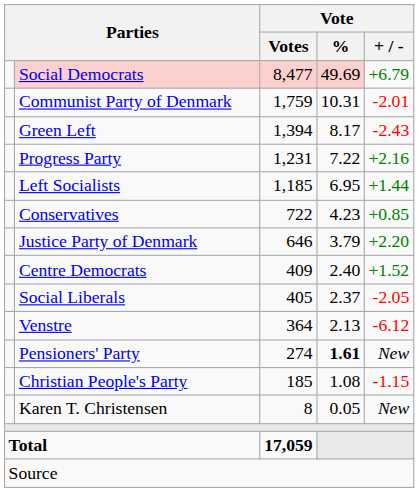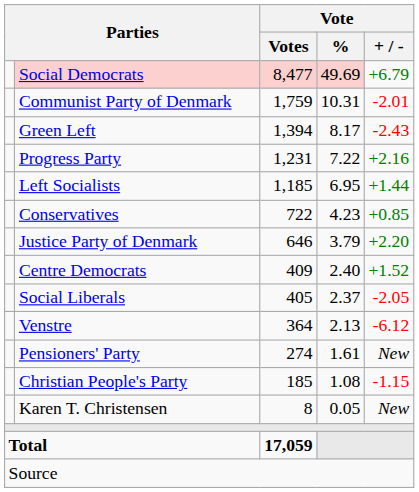(345, 353) bold -> (345, 353) normal
